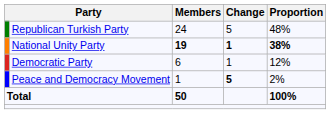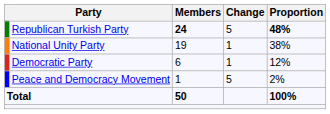(181, 30) normal -> (181, 30) bold
(280, 30) normal -> (280, 30) bold
(181, 46) bold -> (181, 46) normal
(229, 46) bold -> (229, 46) normal
(280, 46) bold -> (280, 46) normal
(229, 79) bold -> (229, 79) normal
